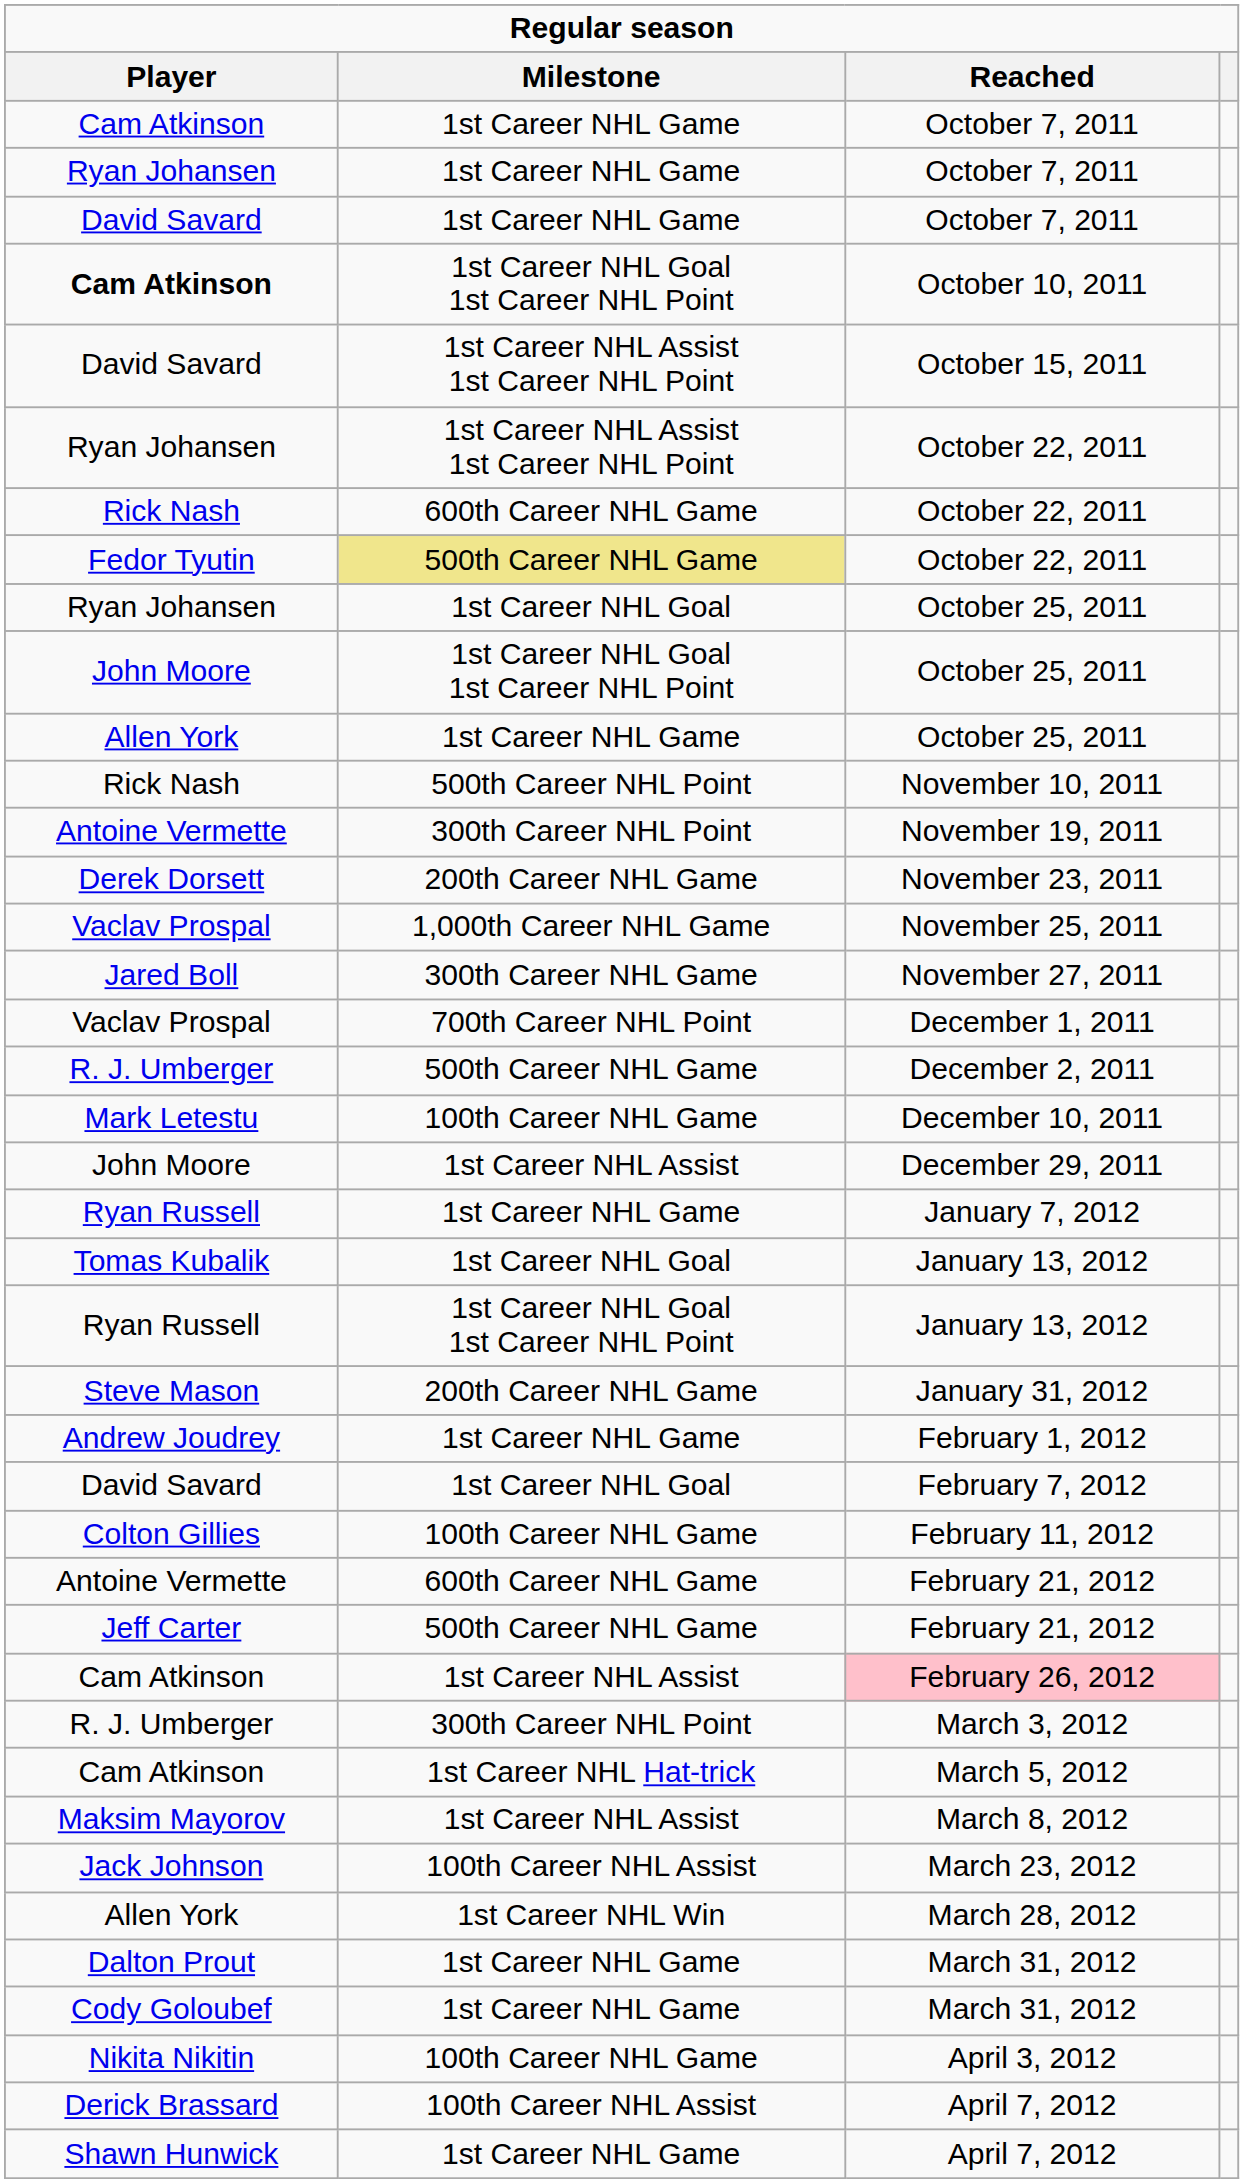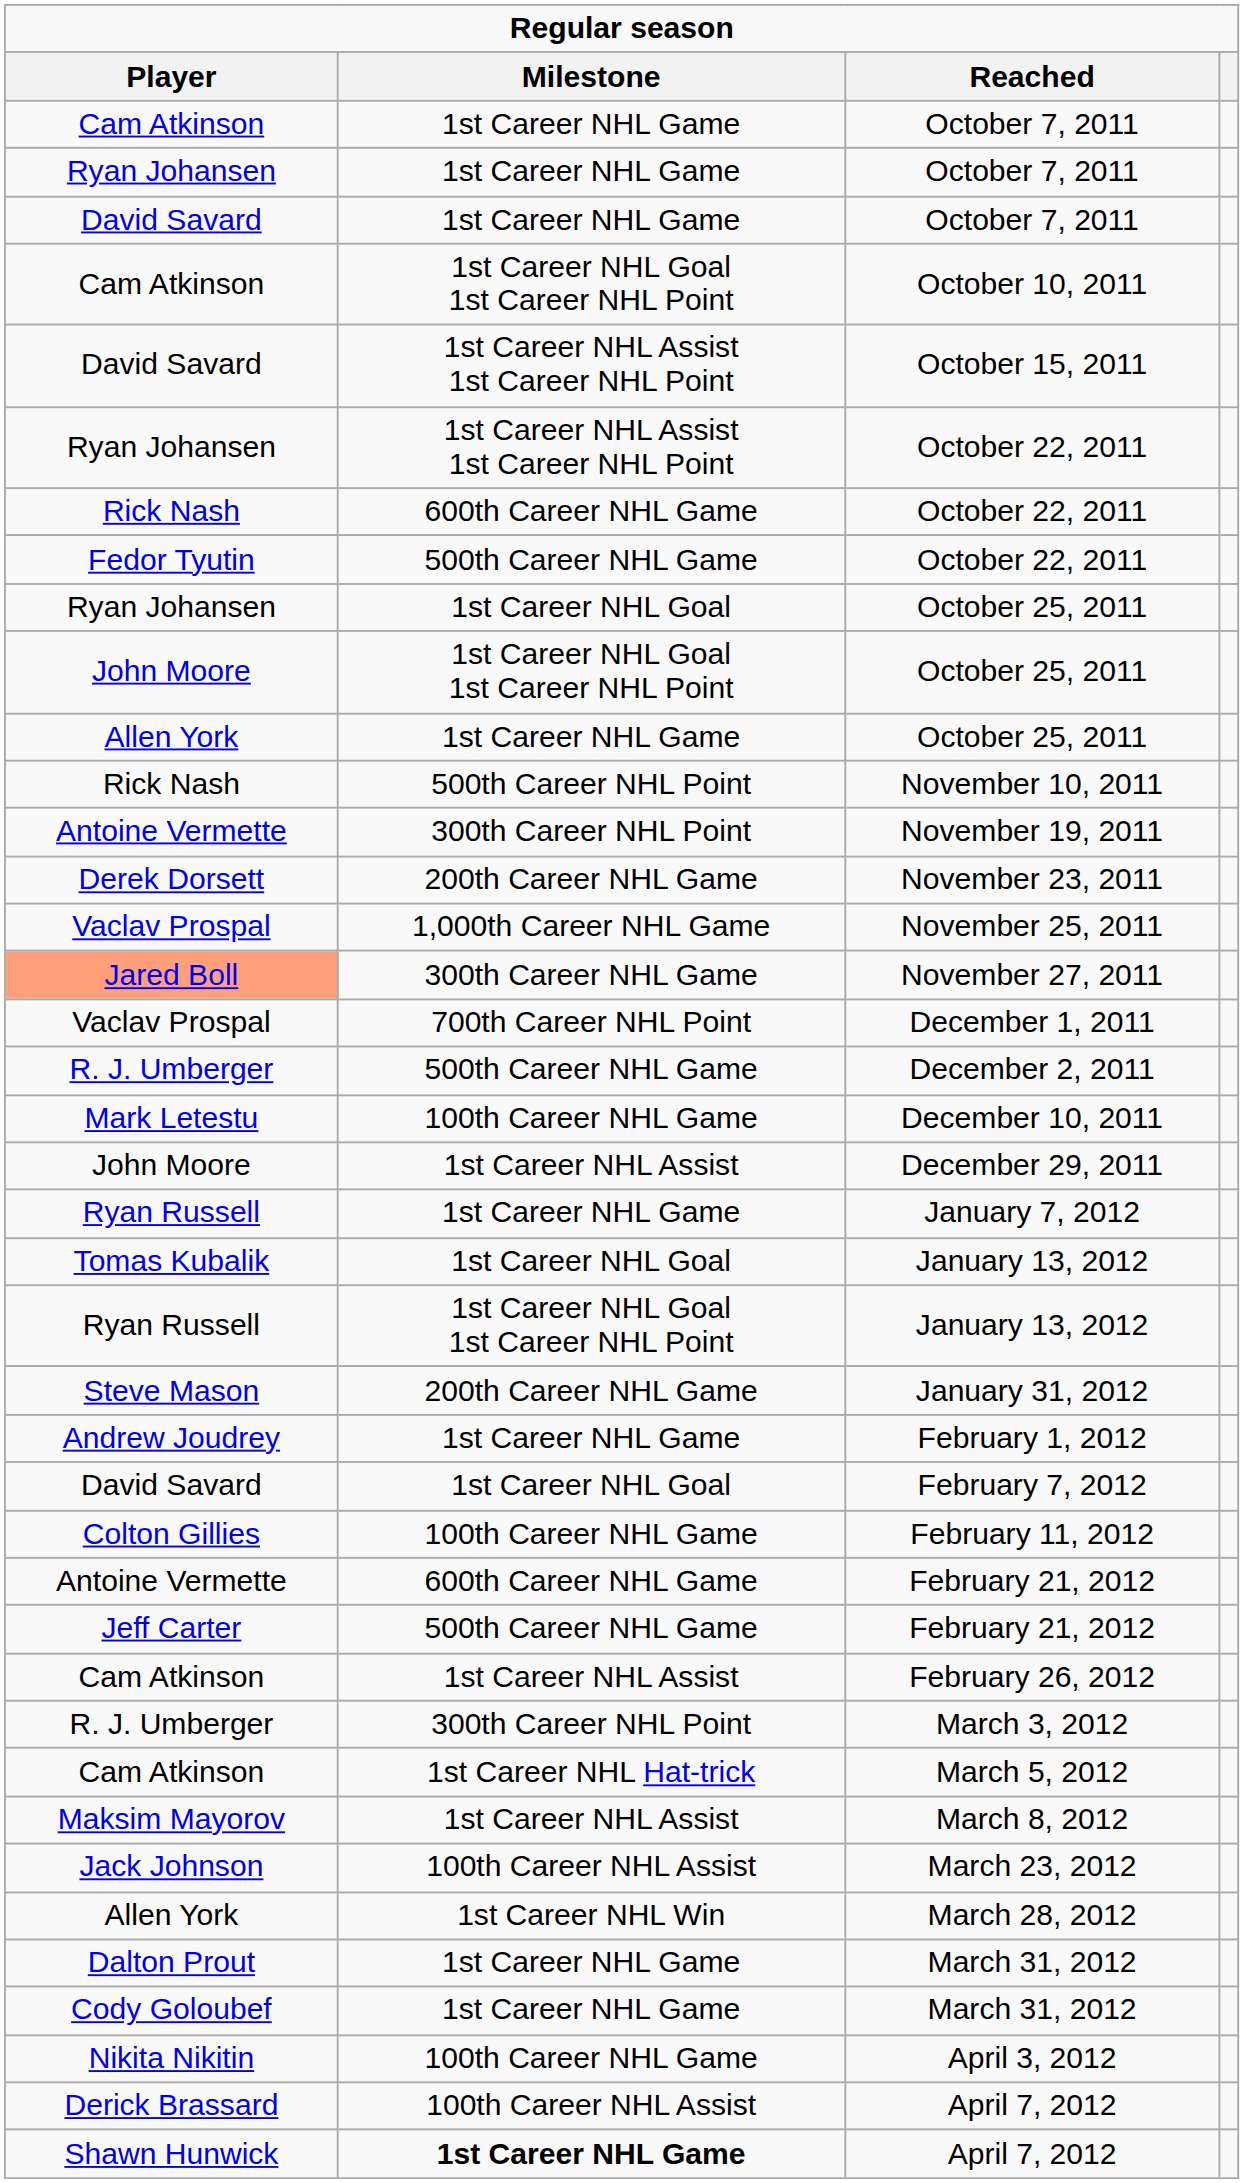(171, 283) bold -> (171, 283) normal
(591, 559) khaki background -> (591, 559) no background
(171, 974) no background -> (171, 974) lightsalmon background
(1032, 1676) pink background -> (1032, 1676) no background
(591, 2153) normal -> (591, 2153) bold
